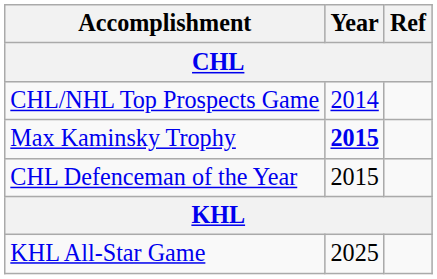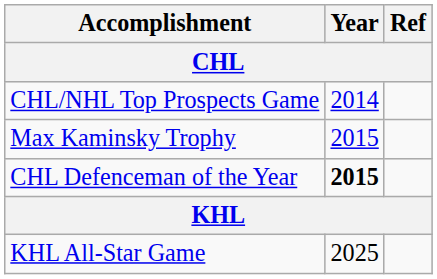(355, 138) bold -> (355, 138) normal
(355, 176) normal -> (355, 176) bold
